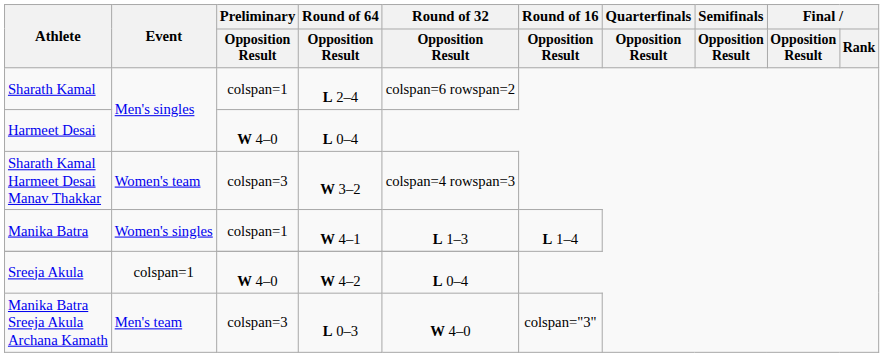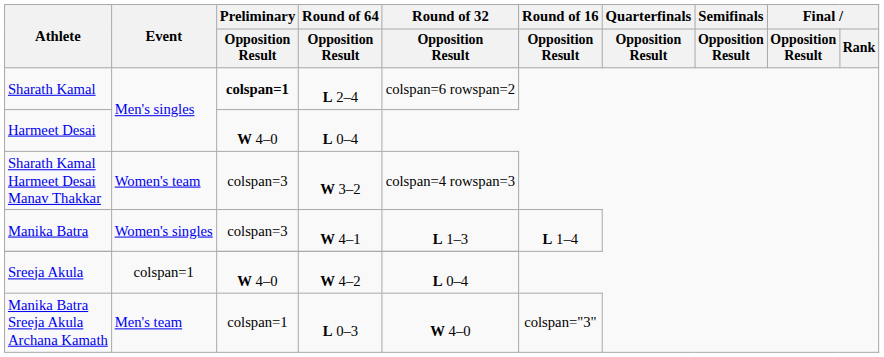(257, 89) normal -> (257, 89) bold
(257, 231) colspan=1 -> (257, 231) colspan=3
(257, 322) colspan=3 -> (257, 322) colspan=1
